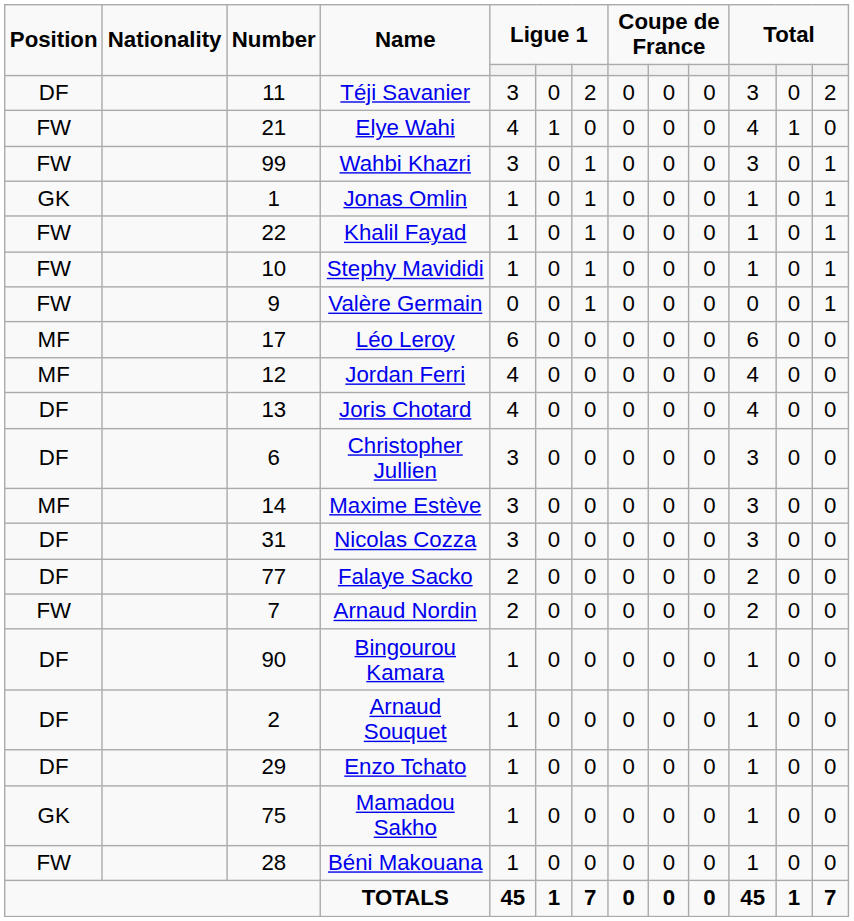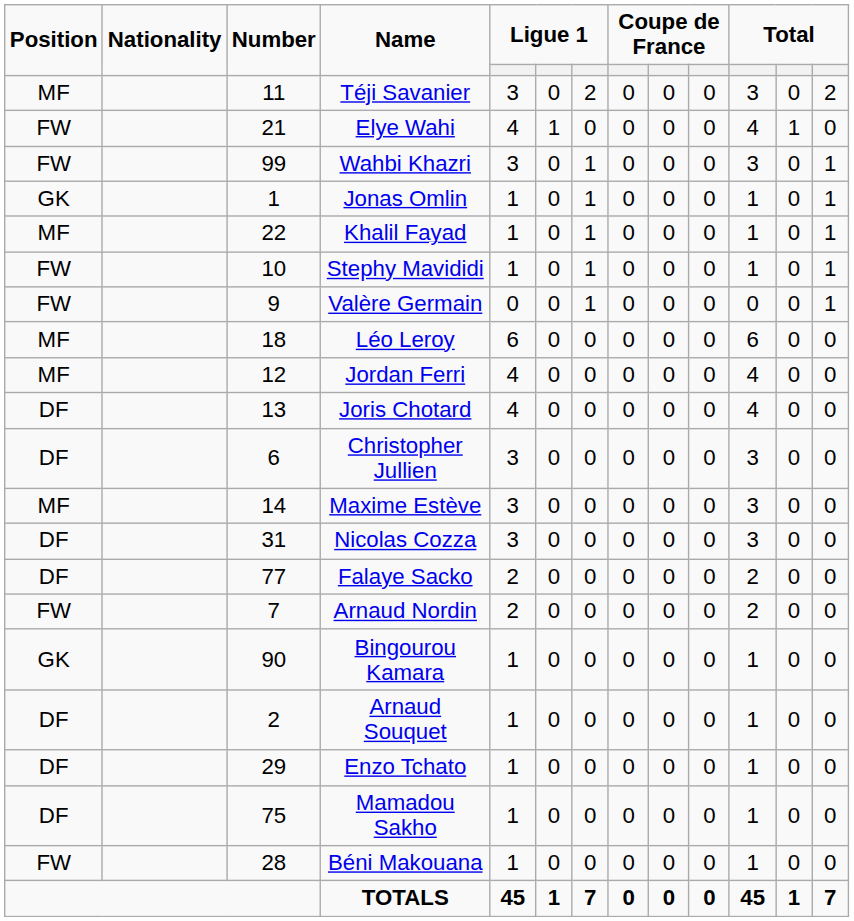(54, 92) DF -> (54, 92) MF
(54, 233) FW -> (54, 233) MF
(274, 339) 17 -> (274, 339) 18
(54, 659) DF -> (54, 659) GK
(54, 815) GK -> (54, 815) DF
